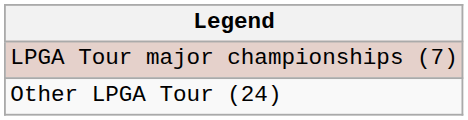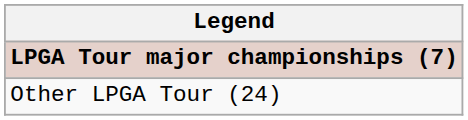(234, 60) normal -> (234, 60) bold
